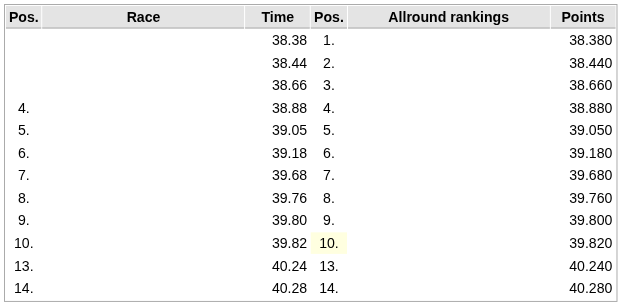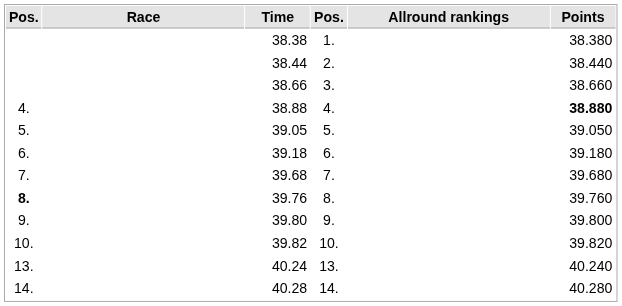(591, 108) normal -> (591, 108) bold
(24, 198) normal -> (24, 198) bold
(329, 243) lightyellow background -> (329, 243) no background
